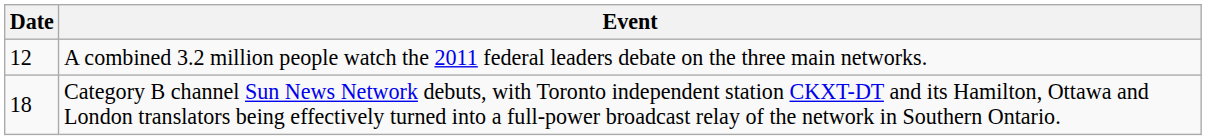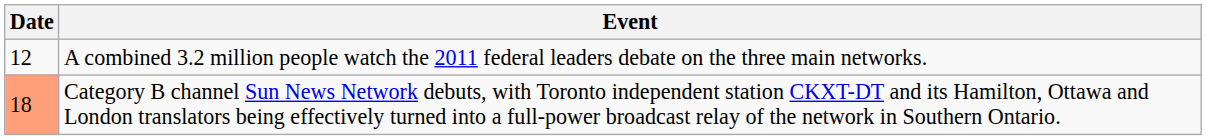(21, 104) no background -> (21, 104) lightsalmon background
